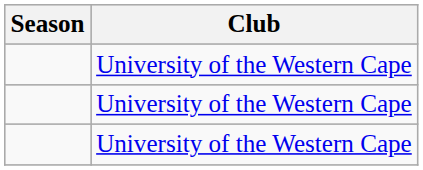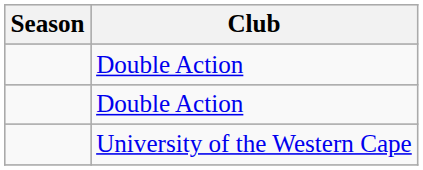(254, 64) University of the Western Cape -> (170, 64) Double Action
(254, 104) University of the Western Cape -> (170, 104) Double Action
